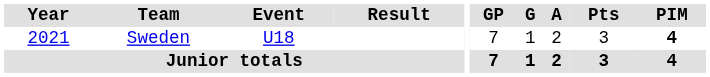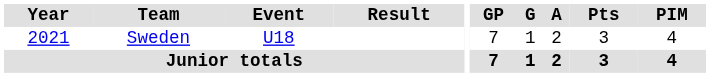(672, 38) bold -> (672, 38) normal
